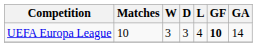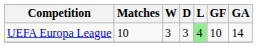(199, 32) no background -> (199, 32) lightgreen background
(216, 32) bold -> (216, 32) normal
